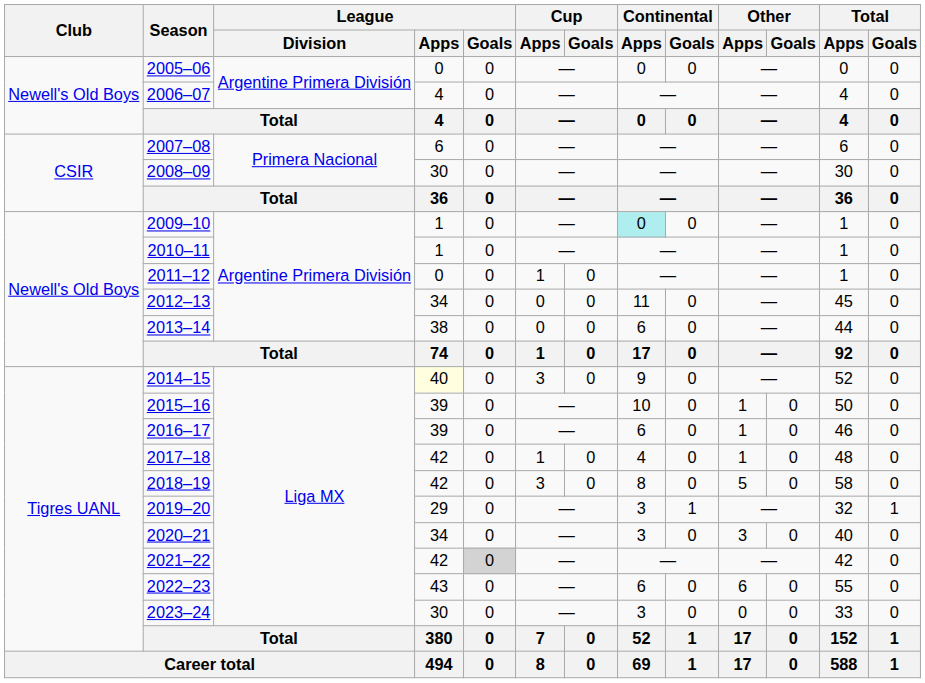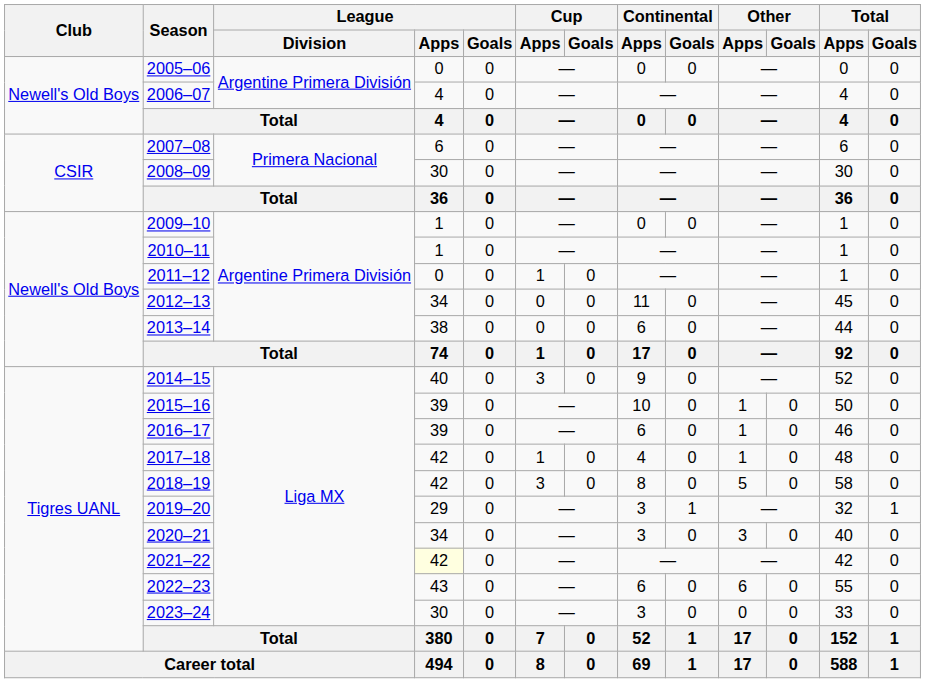(641, 224) paleturquoise background -> (641, 224) no background
(439, 379) lightyellow background -> (439, 379) no background
(439, 560) no background -> (439, 560) lightyellow background
(490, 560) lightgrey background -> (490, 560) no background
